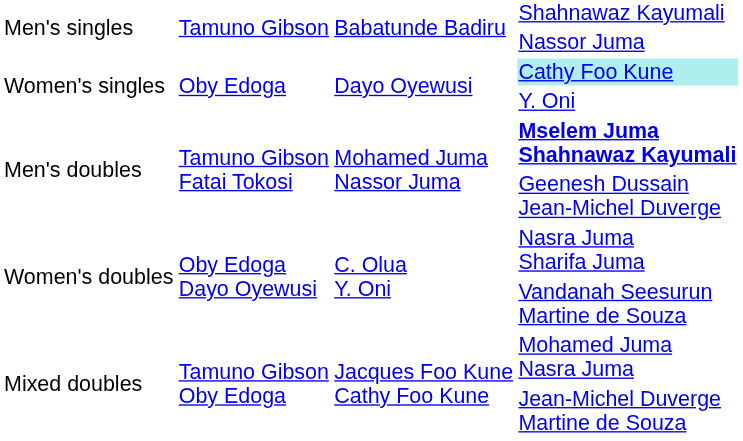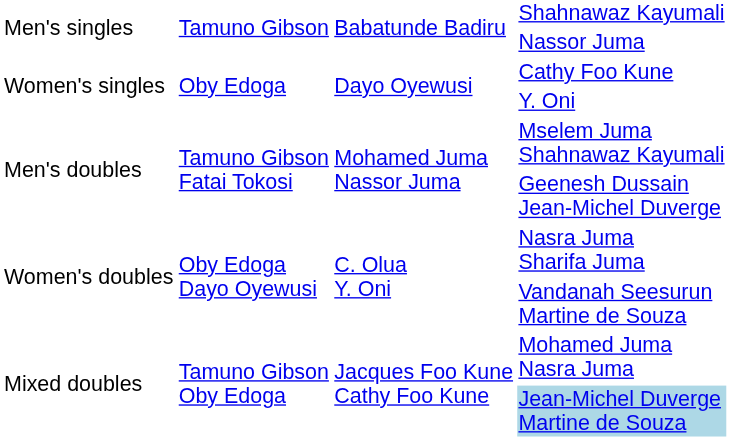(596, 71) paleturquoise background -> (596, 71) no background
(627, 142) bold -> (622, 142) normal
(620, 410) no background -> (620, 410) lightblue background
